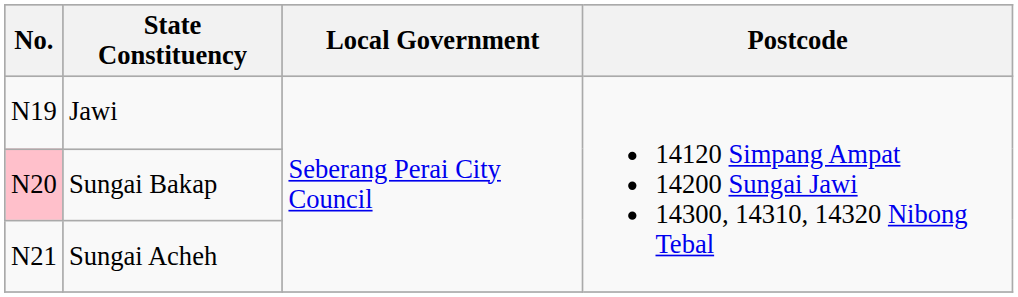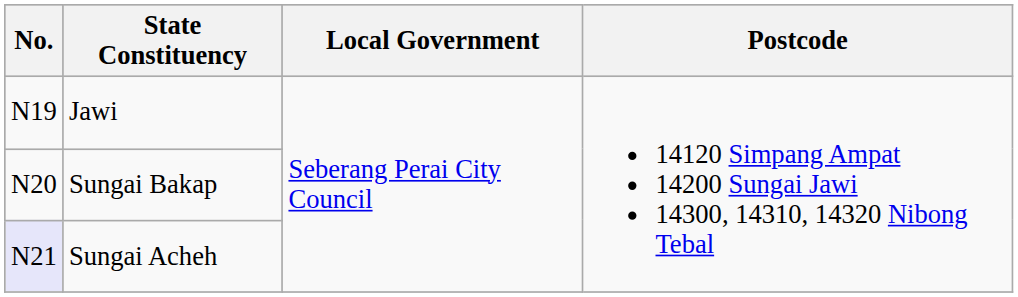(34, 183) pink background -> (34, 183) no background
(34, 255) no background -> (34, 255) lavender background
